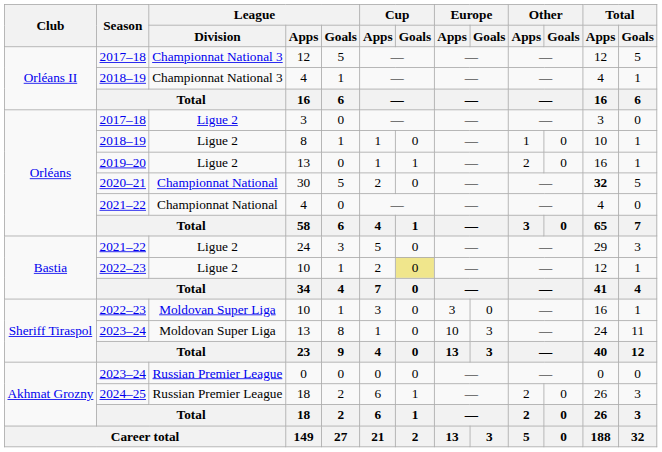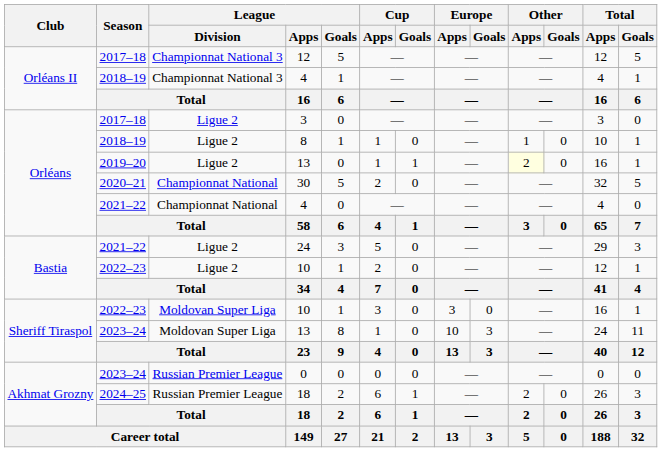(526, 162) no background -> (526, 162) lightyellow background
(601, 183) bold -> (601, 183) normal
(415, 267) khaki background -> (415, 267) no background
